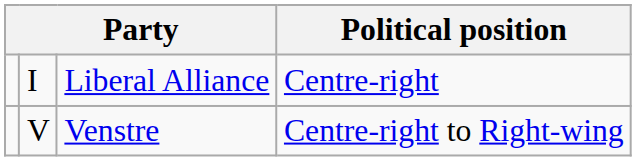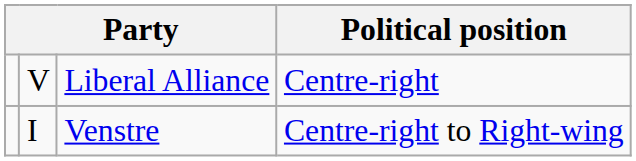(32, 79) I -> (38, 79) V
(38, 130) V -> (32, 130) I
